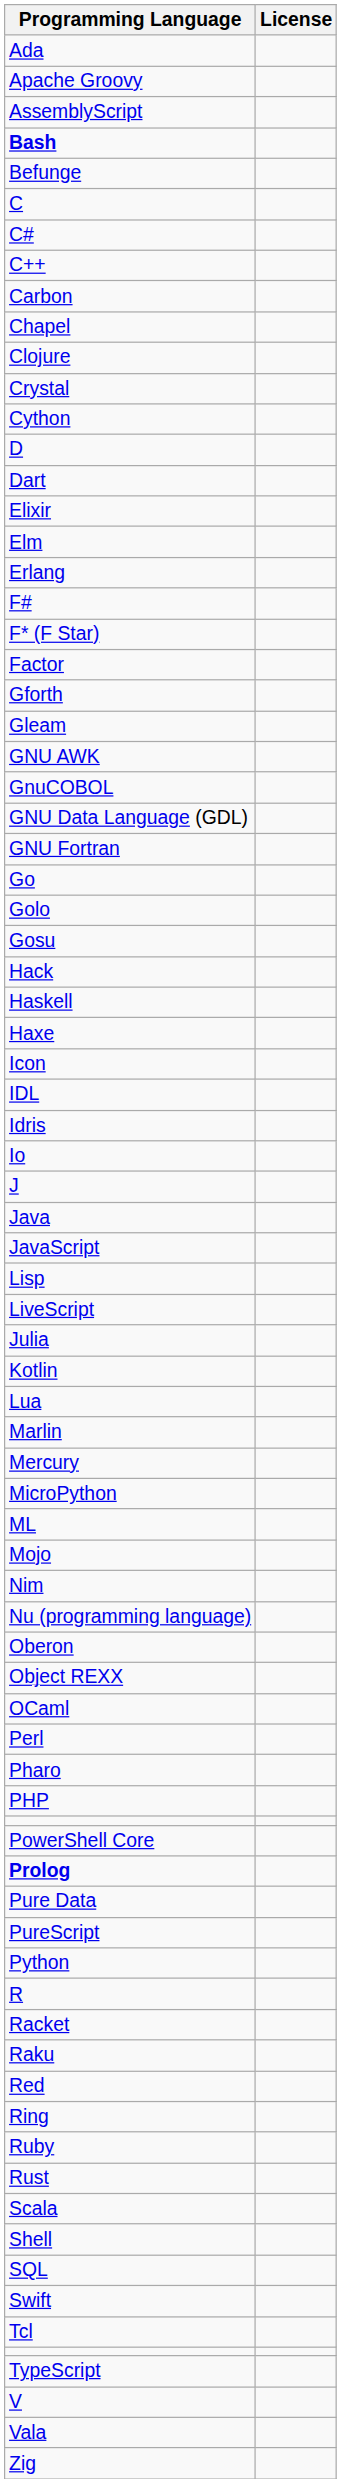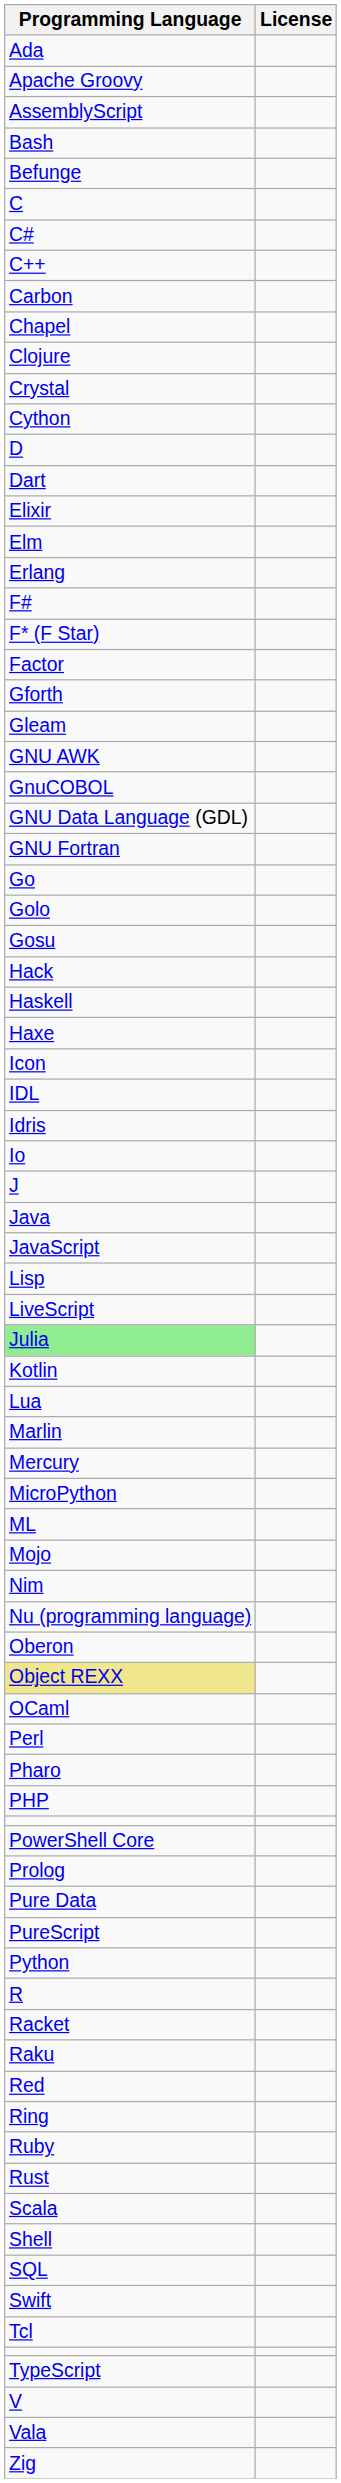(33, 142) bold -> (31, 142) normal
(29, 1340) no background -> (29, 1340) lightgreen background
(66, 1677) no background -> (66, 1677) khaki background
(40, 1871) bold -> (37, 1871) normal
